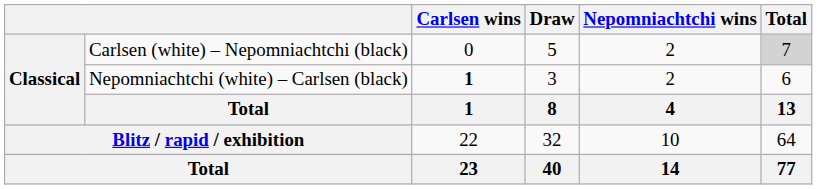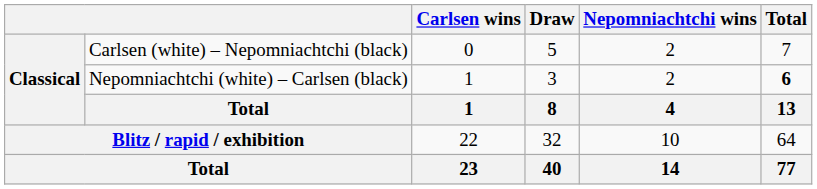(786, 49) lightgrey background -> (786, 49) no background
(469, 79) bold -> (469, 79) normal
(786, 79) normal -> (786, 79) bold
